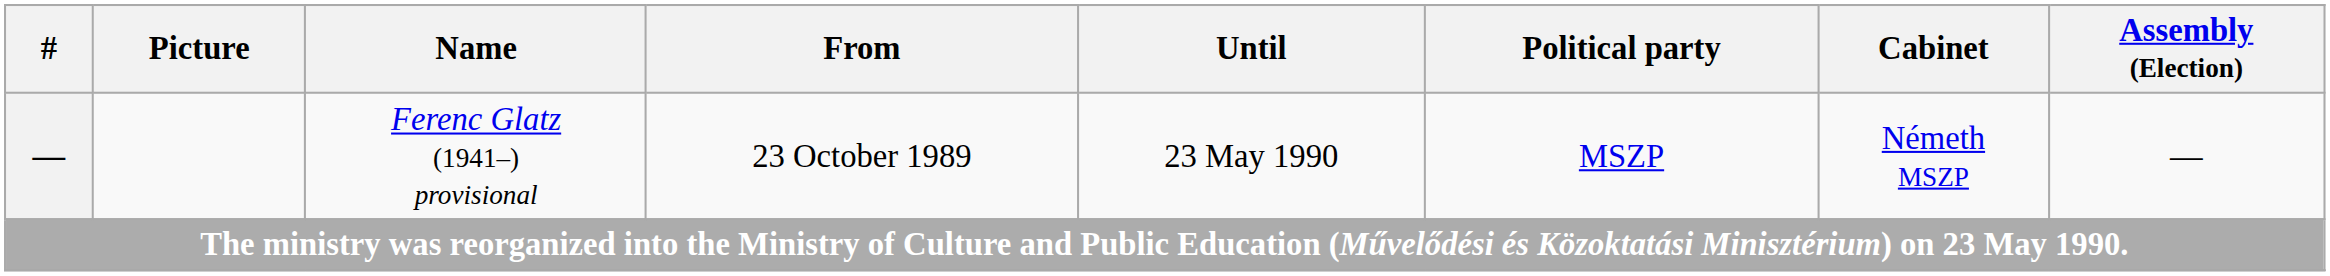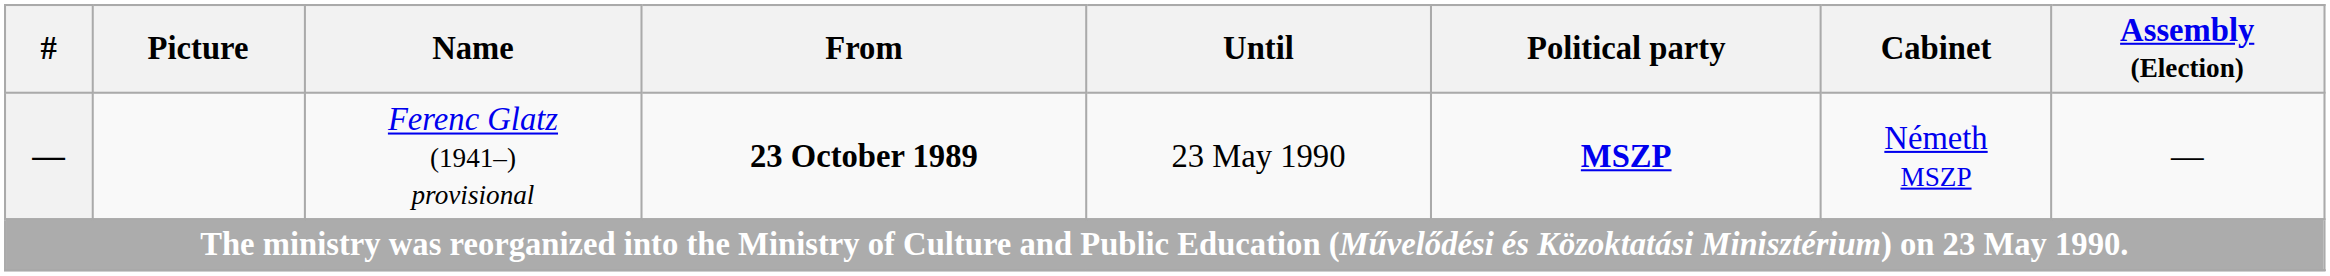(862, 155) normal -> (864, 155) bold
(1622, 155) normal -> (1626, 155) bold
